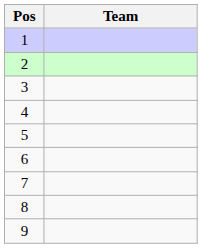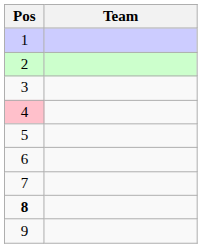(24, 111) no background -> (24, 111) pink background
(24, 207) normal -> (24, 207) bold
